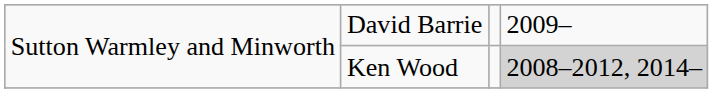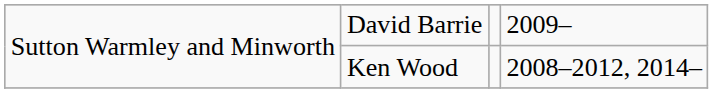(604, 66) lightgrey background -> (604, 66) no background
